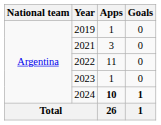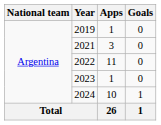(111, 95) bold -> (111, 95) normal
(140, 95) bold -> (140, 95) normal
